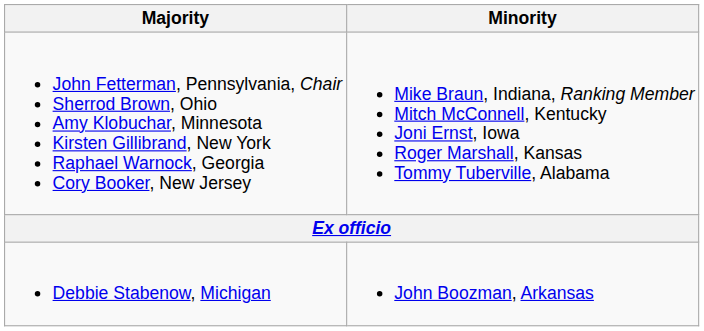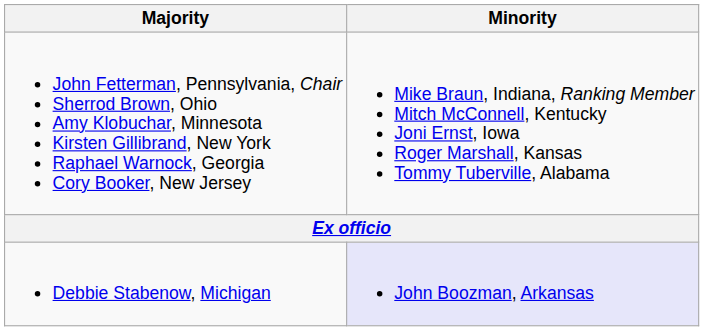(522, 294) no background -> (522, 294) lavender background
